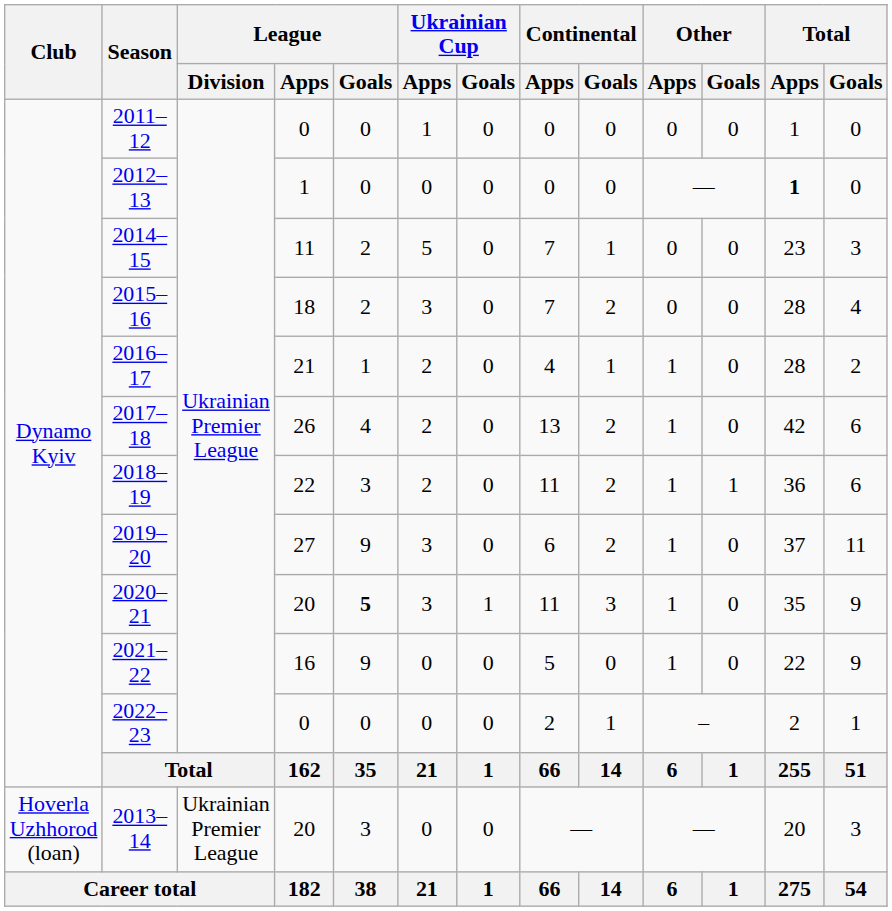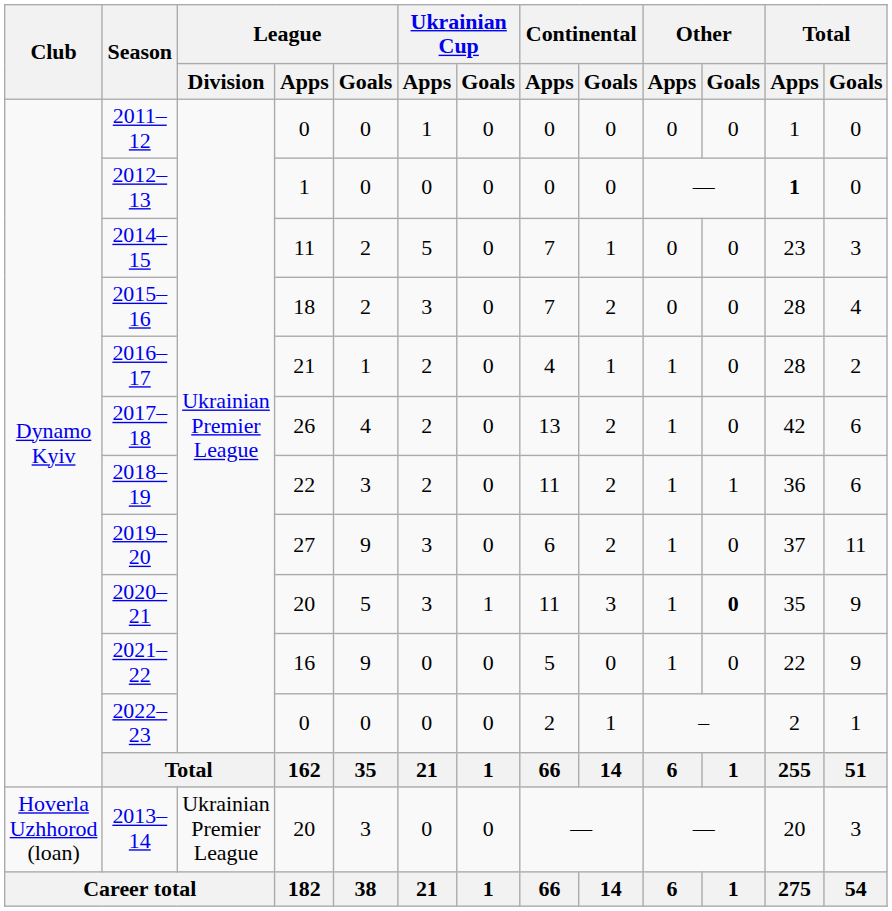(366, 603) bold -> (366, 603) normal
(733, 603) normal -> (733, 603) bold
